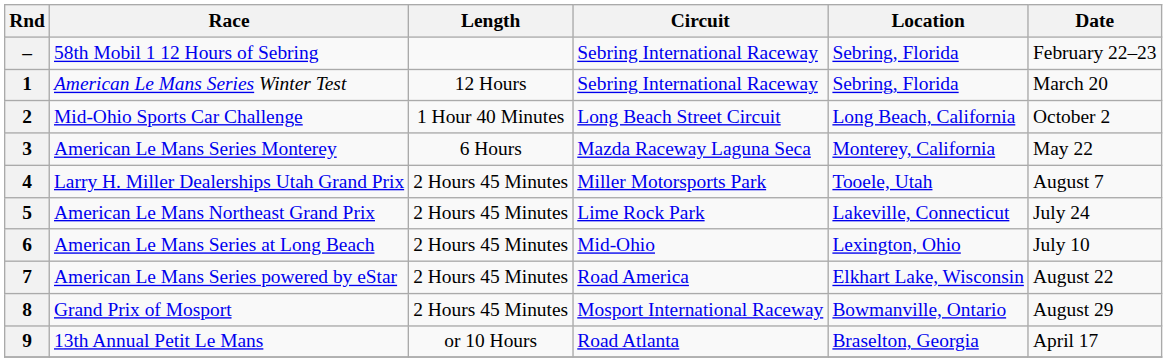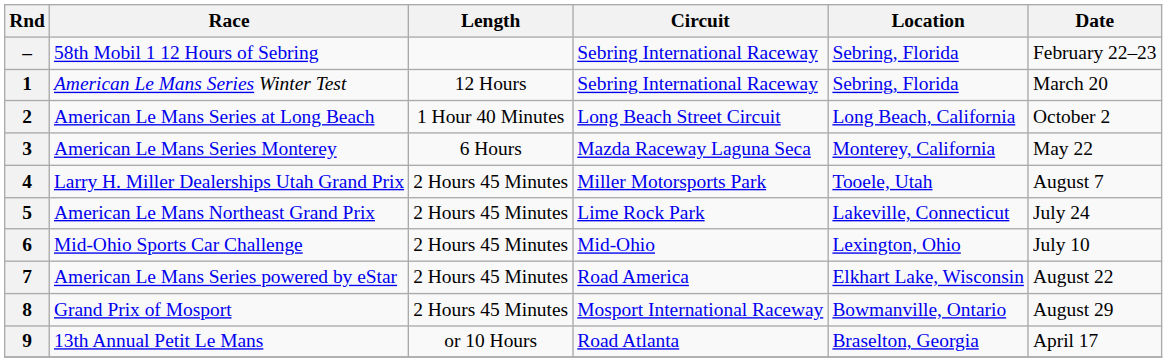(178, 117) Mid-Ohio Sports Car Challenge -> (214, 117) American Le Mans Series at Long Beach
(214, 245) American Le Mans Series at Long Beach -> (178, 245) Mid-Ohio Sports Car Challenge
